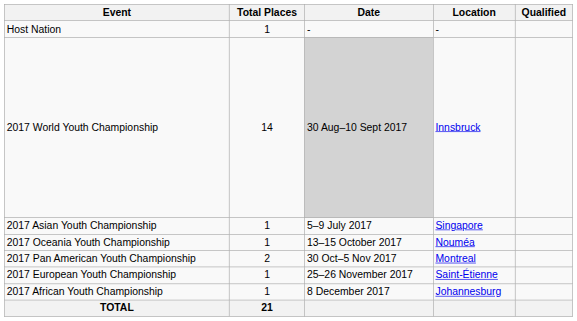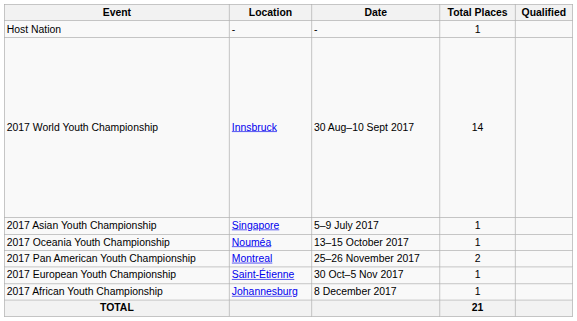columns swapped: (474, 12) <-> (267, 12)
(357, 127) lightgrey background -> (364, 127) no background
(352, 259) 30 Oct–5 Nov 2017 -> (367, 259) 25–26 November 2017
(360, 275) 25–26 November 2017 -> (359, 275) 30 Oct–5 Nov 2017
